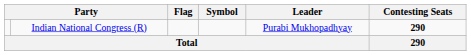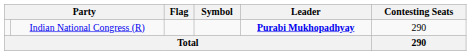(307, 27) normal -> (306, 27) bold
(418, 27) bold -> (419, 27) normal
